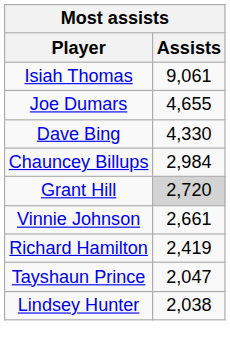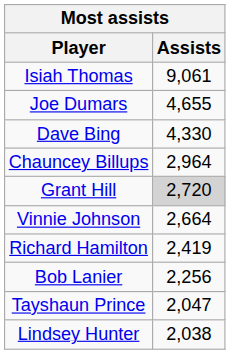(189, 162) 2,984 -> (189, 162) 2,964
(189, 219) 2,661 -> (189, 219) 2,664
+ row: (79, 276)
